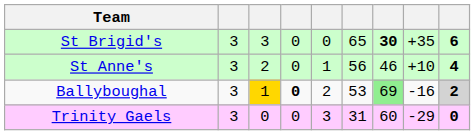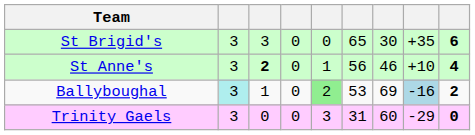(388, 42) bold -> (388, 42) normal
(265, 67) normal -> (265, 67) bold
(234, 92) no background -> (234, 92) paleturquoise background
(265, 92) gold background -> (265, 92) no background
(296, 92) bold -> (296, 92) normal
(327, 92) no background -> (327, 92) lightgreen background
(388, 92) lightgreen background -> (388, 92) no background
(421, 92) no background -> (421, 92) lightblue background
(454, 92) lightgrey background -> (454, 92) no background
